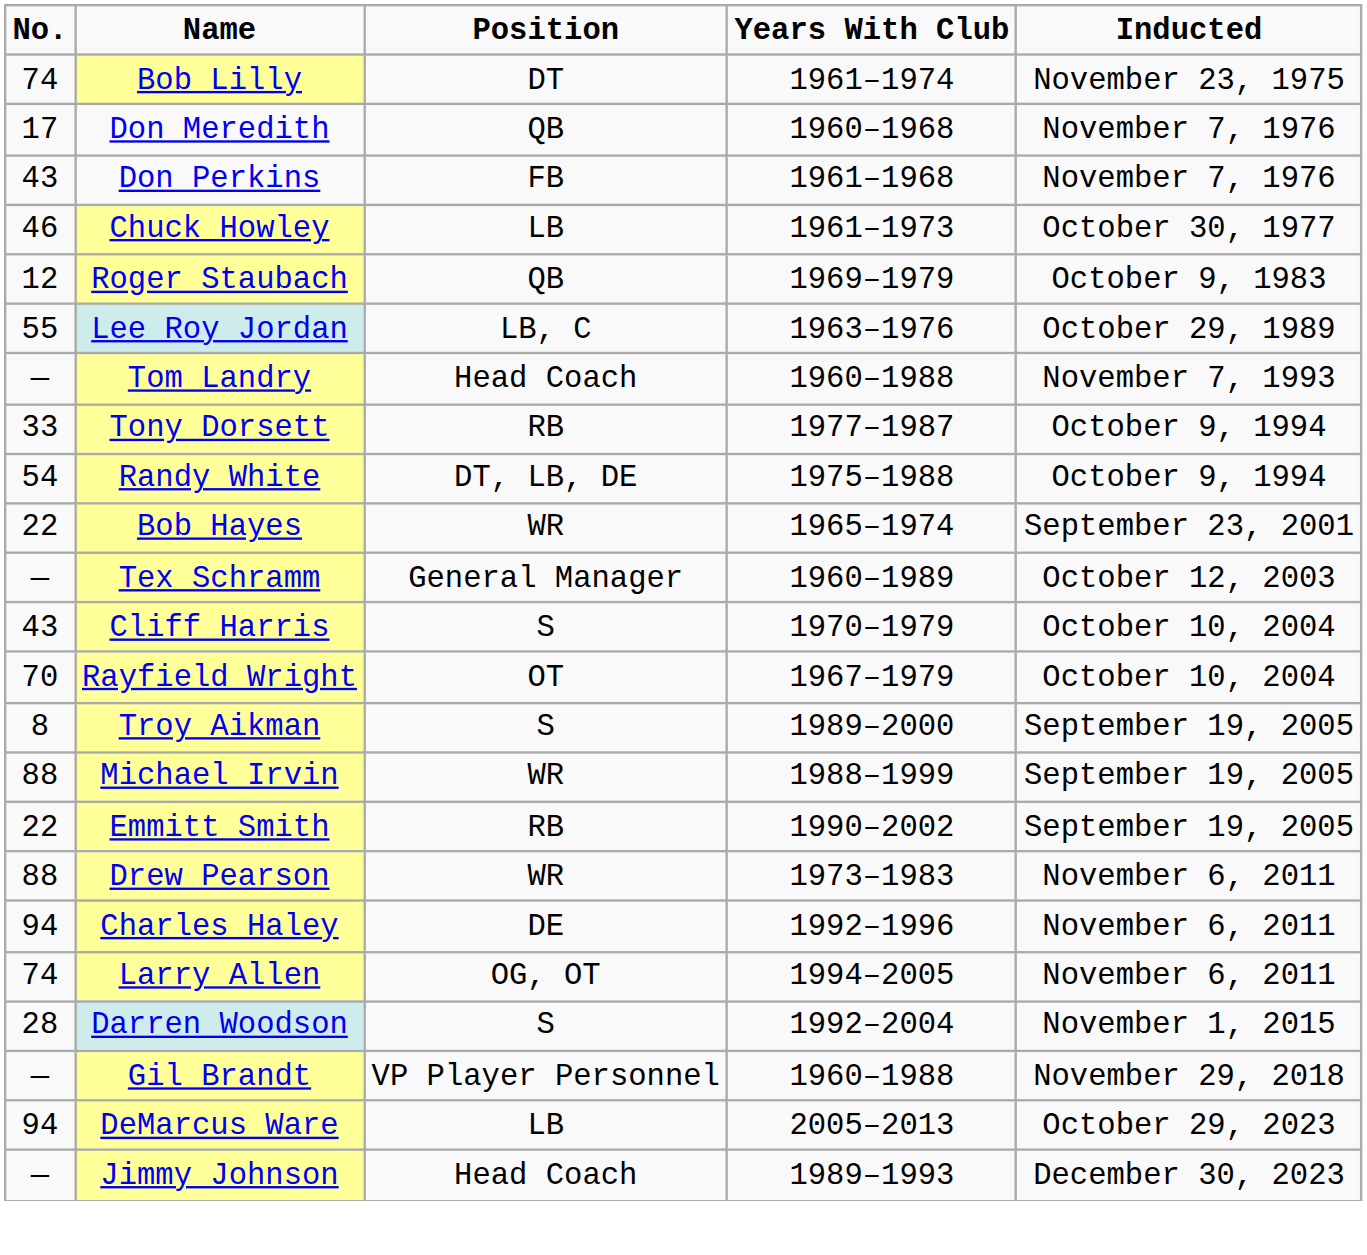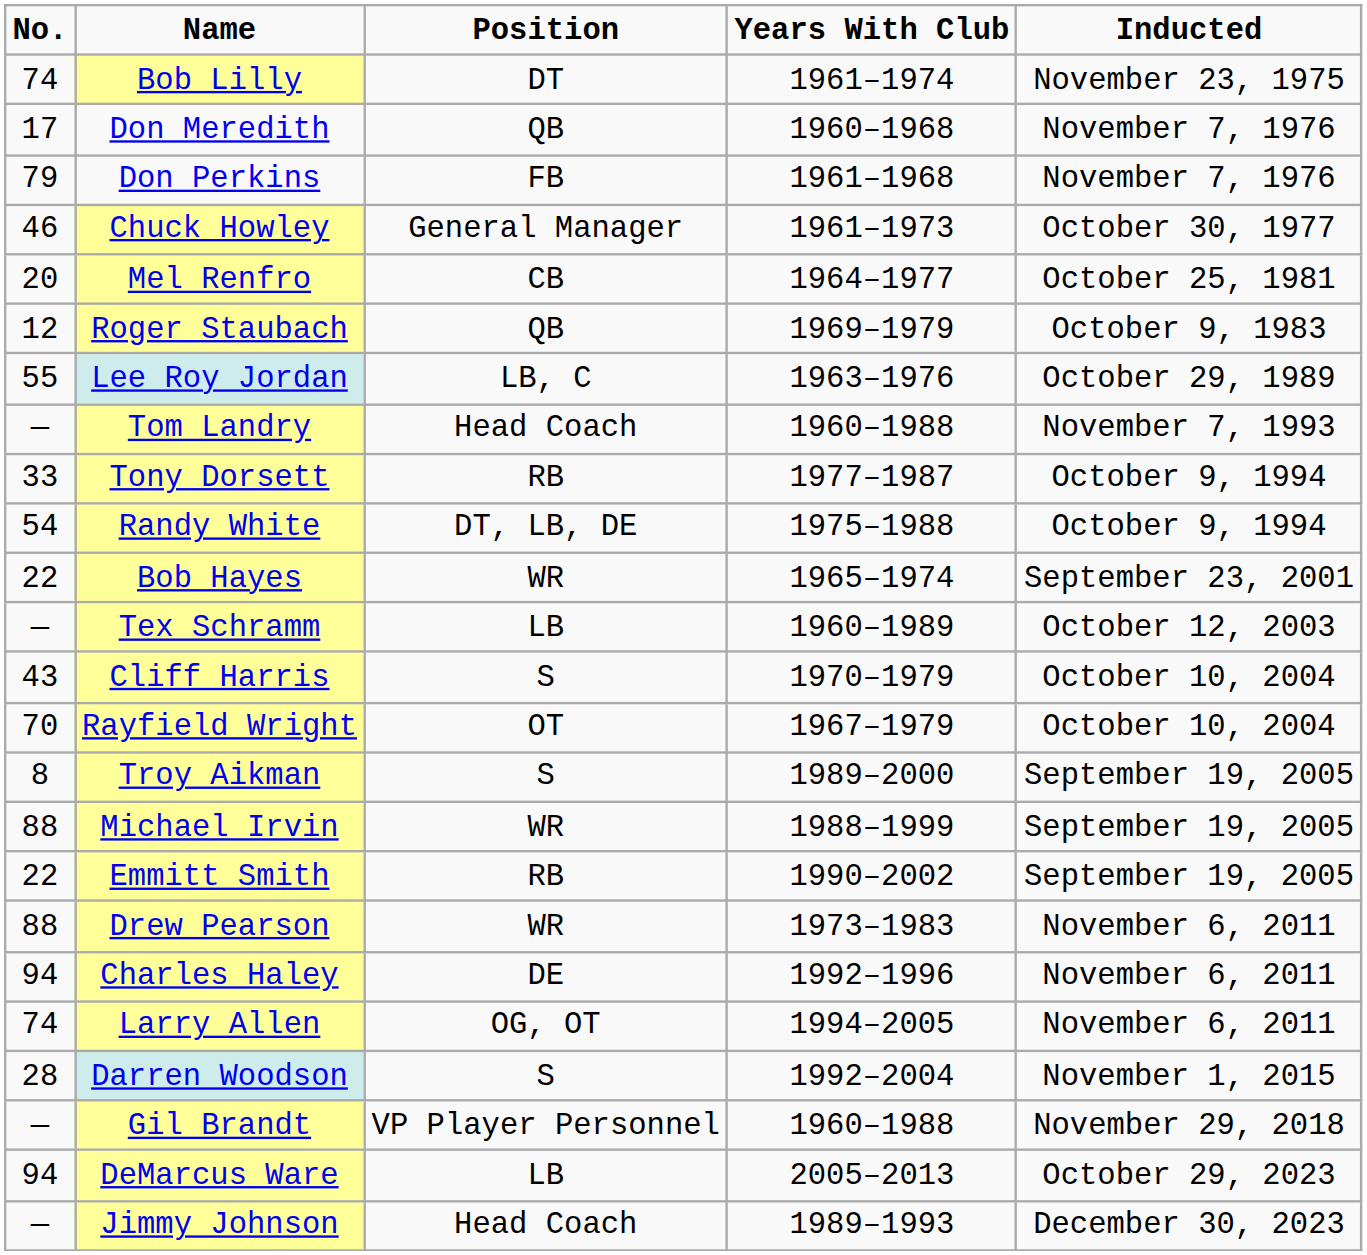(40, 179) 43 -> (40, 179) 79
(546, 229) LB -> (546, 229) General Manager
+ row: (219, 279)
(546, 578) General Manager -> (546, 628) LB
